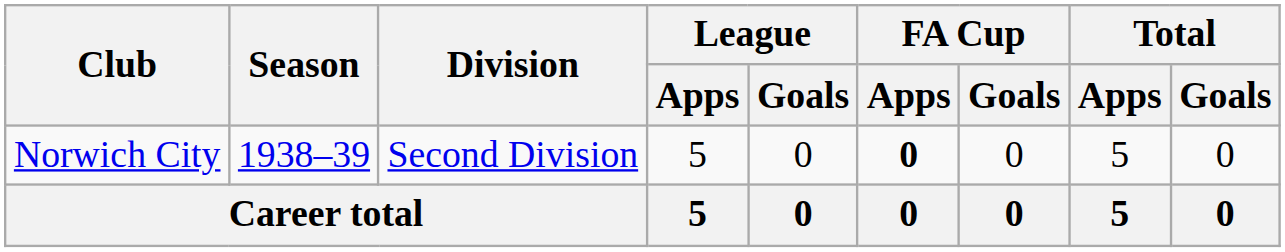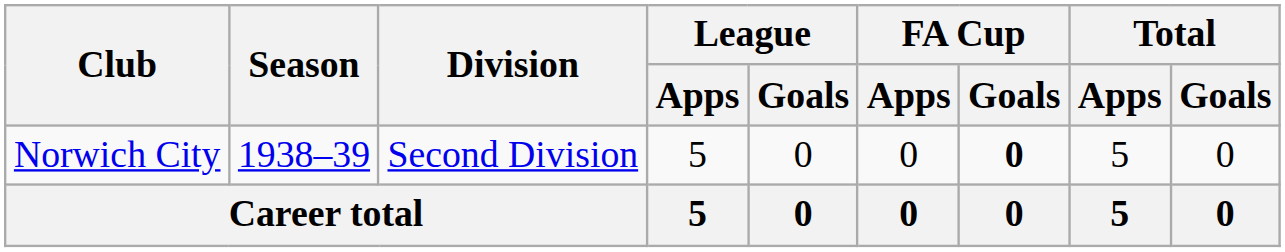(909, 154) bold -> (909, 154) normal
(1014, 154) normal -> (1014, 154) bold
